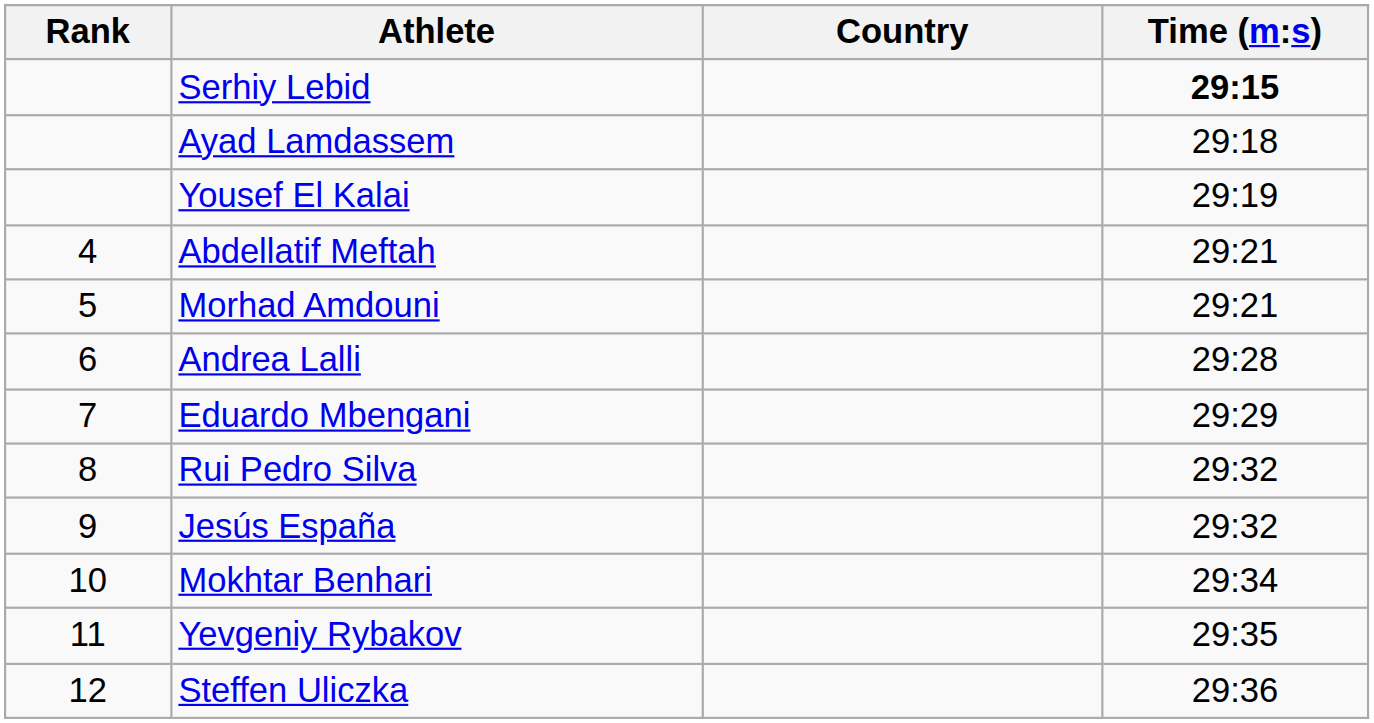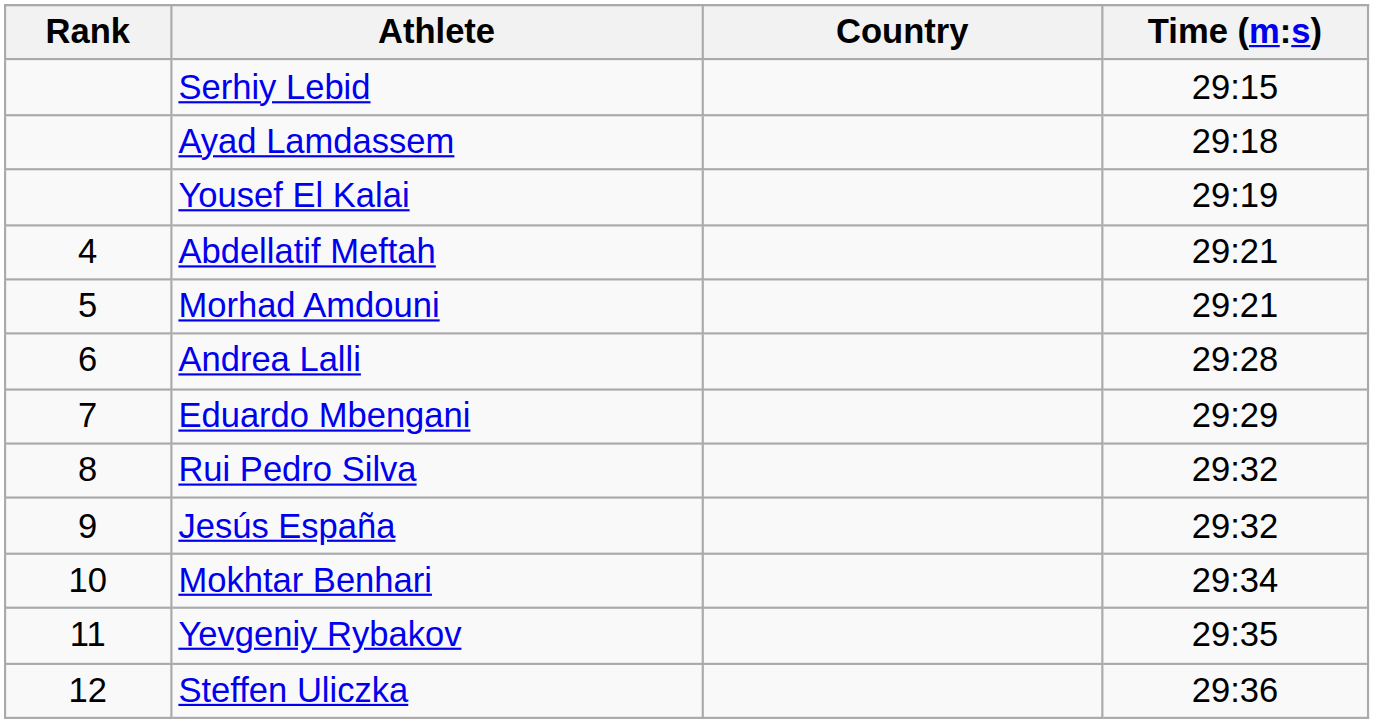(1235, 86) bold -> (1235, 86) normal
